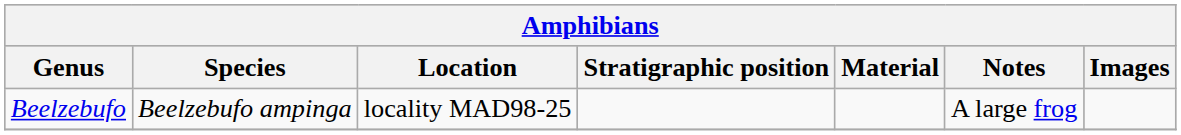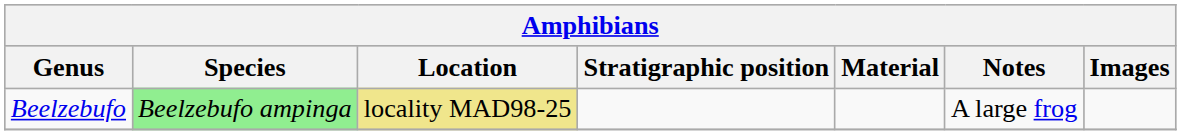(245, 108) no background -> (245, 108) lightgreen background
(468, 108) no background -> (468, 108) khaki background
